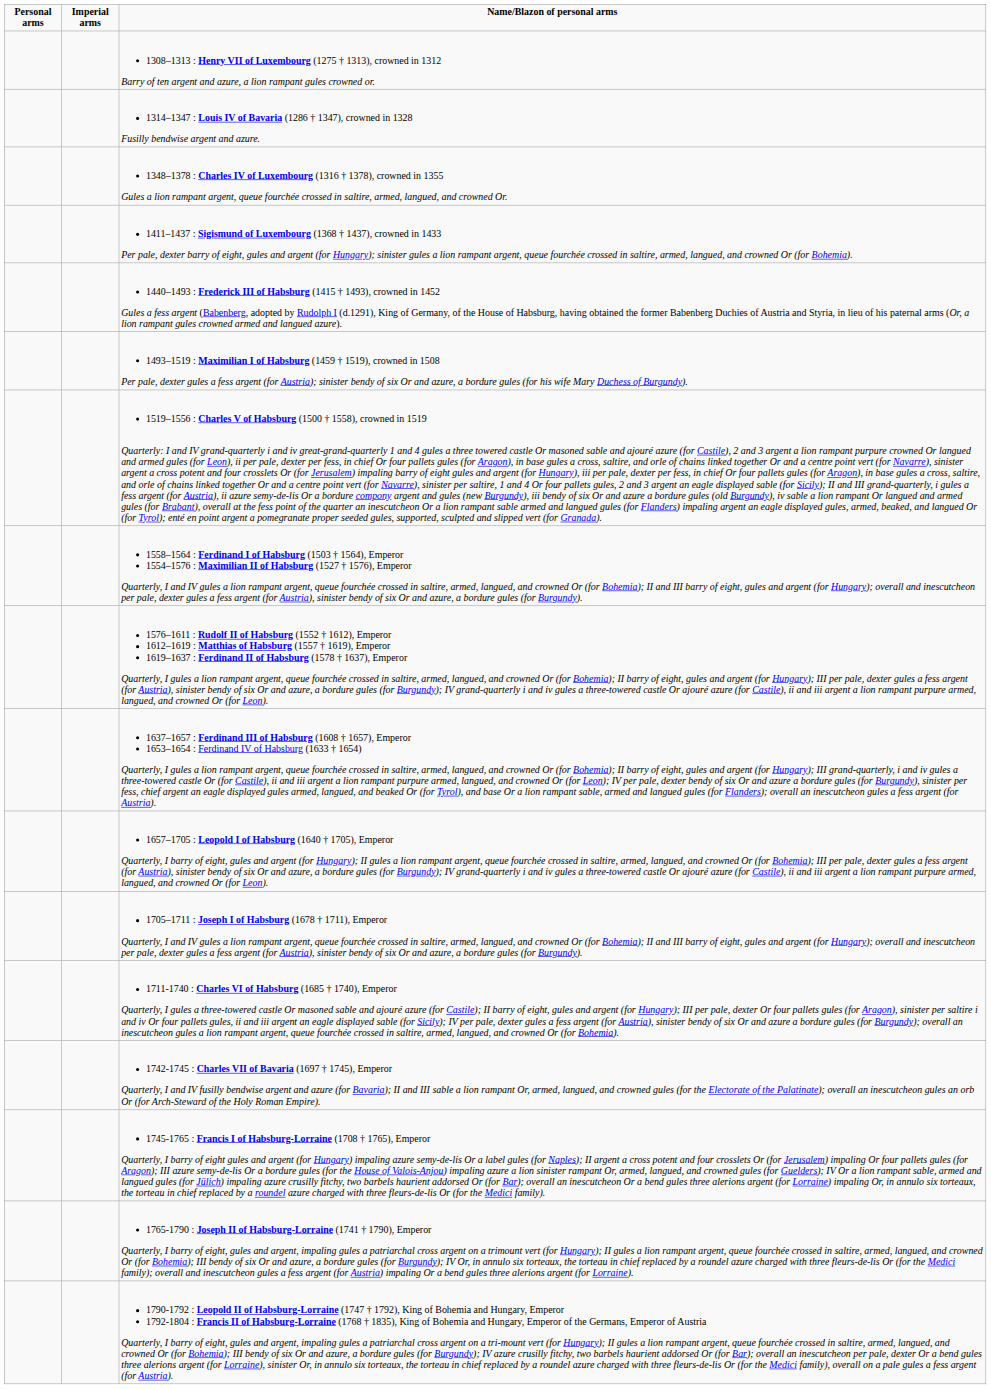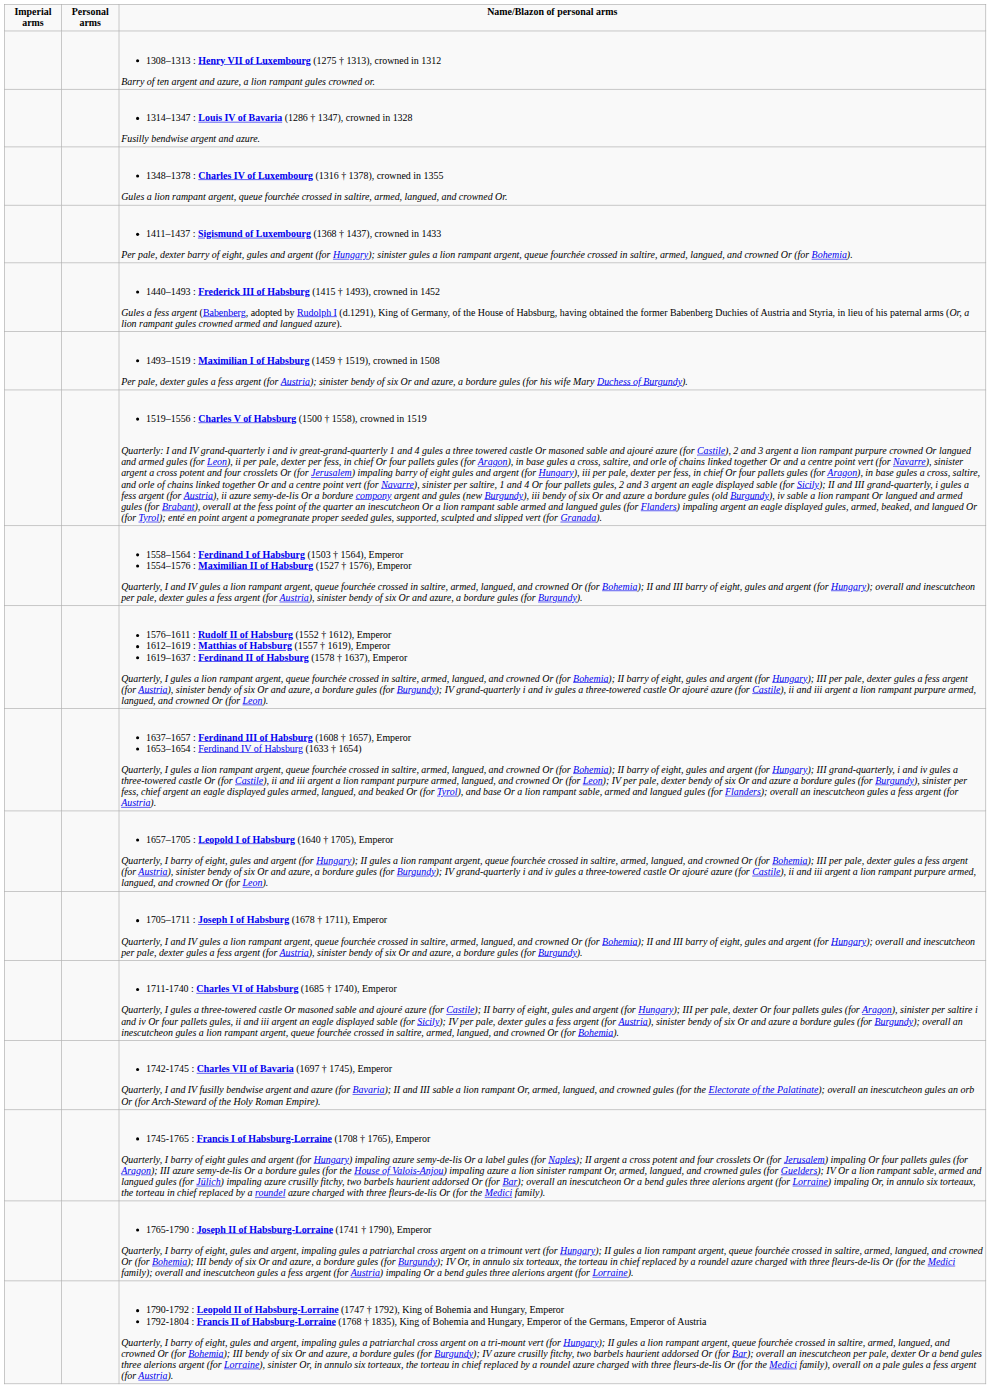columns swapped: (33, 17) <-> (90, 17)
